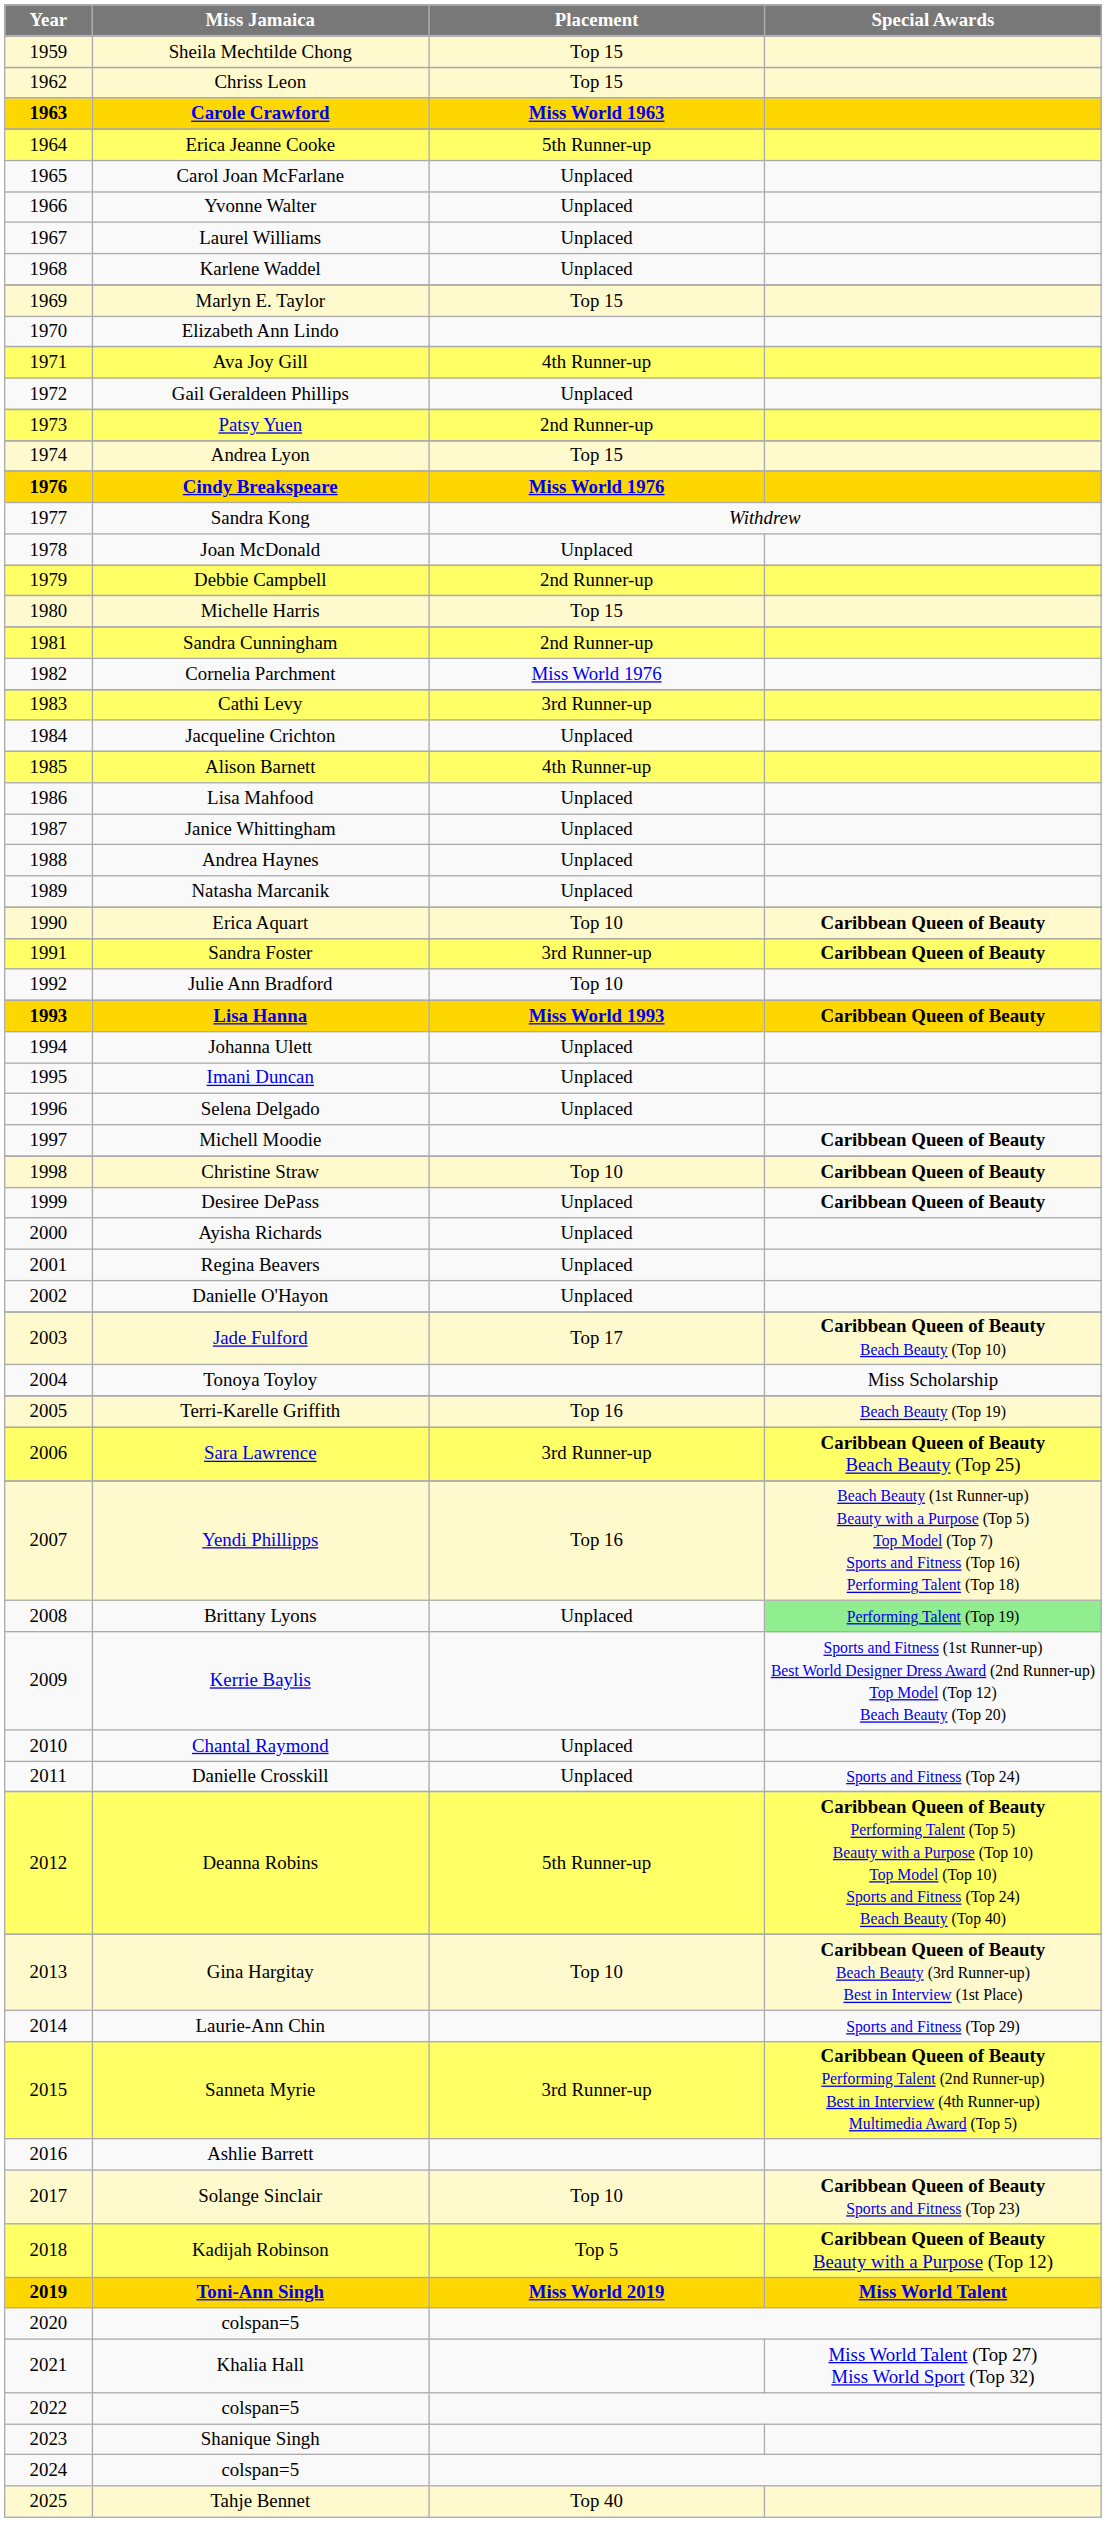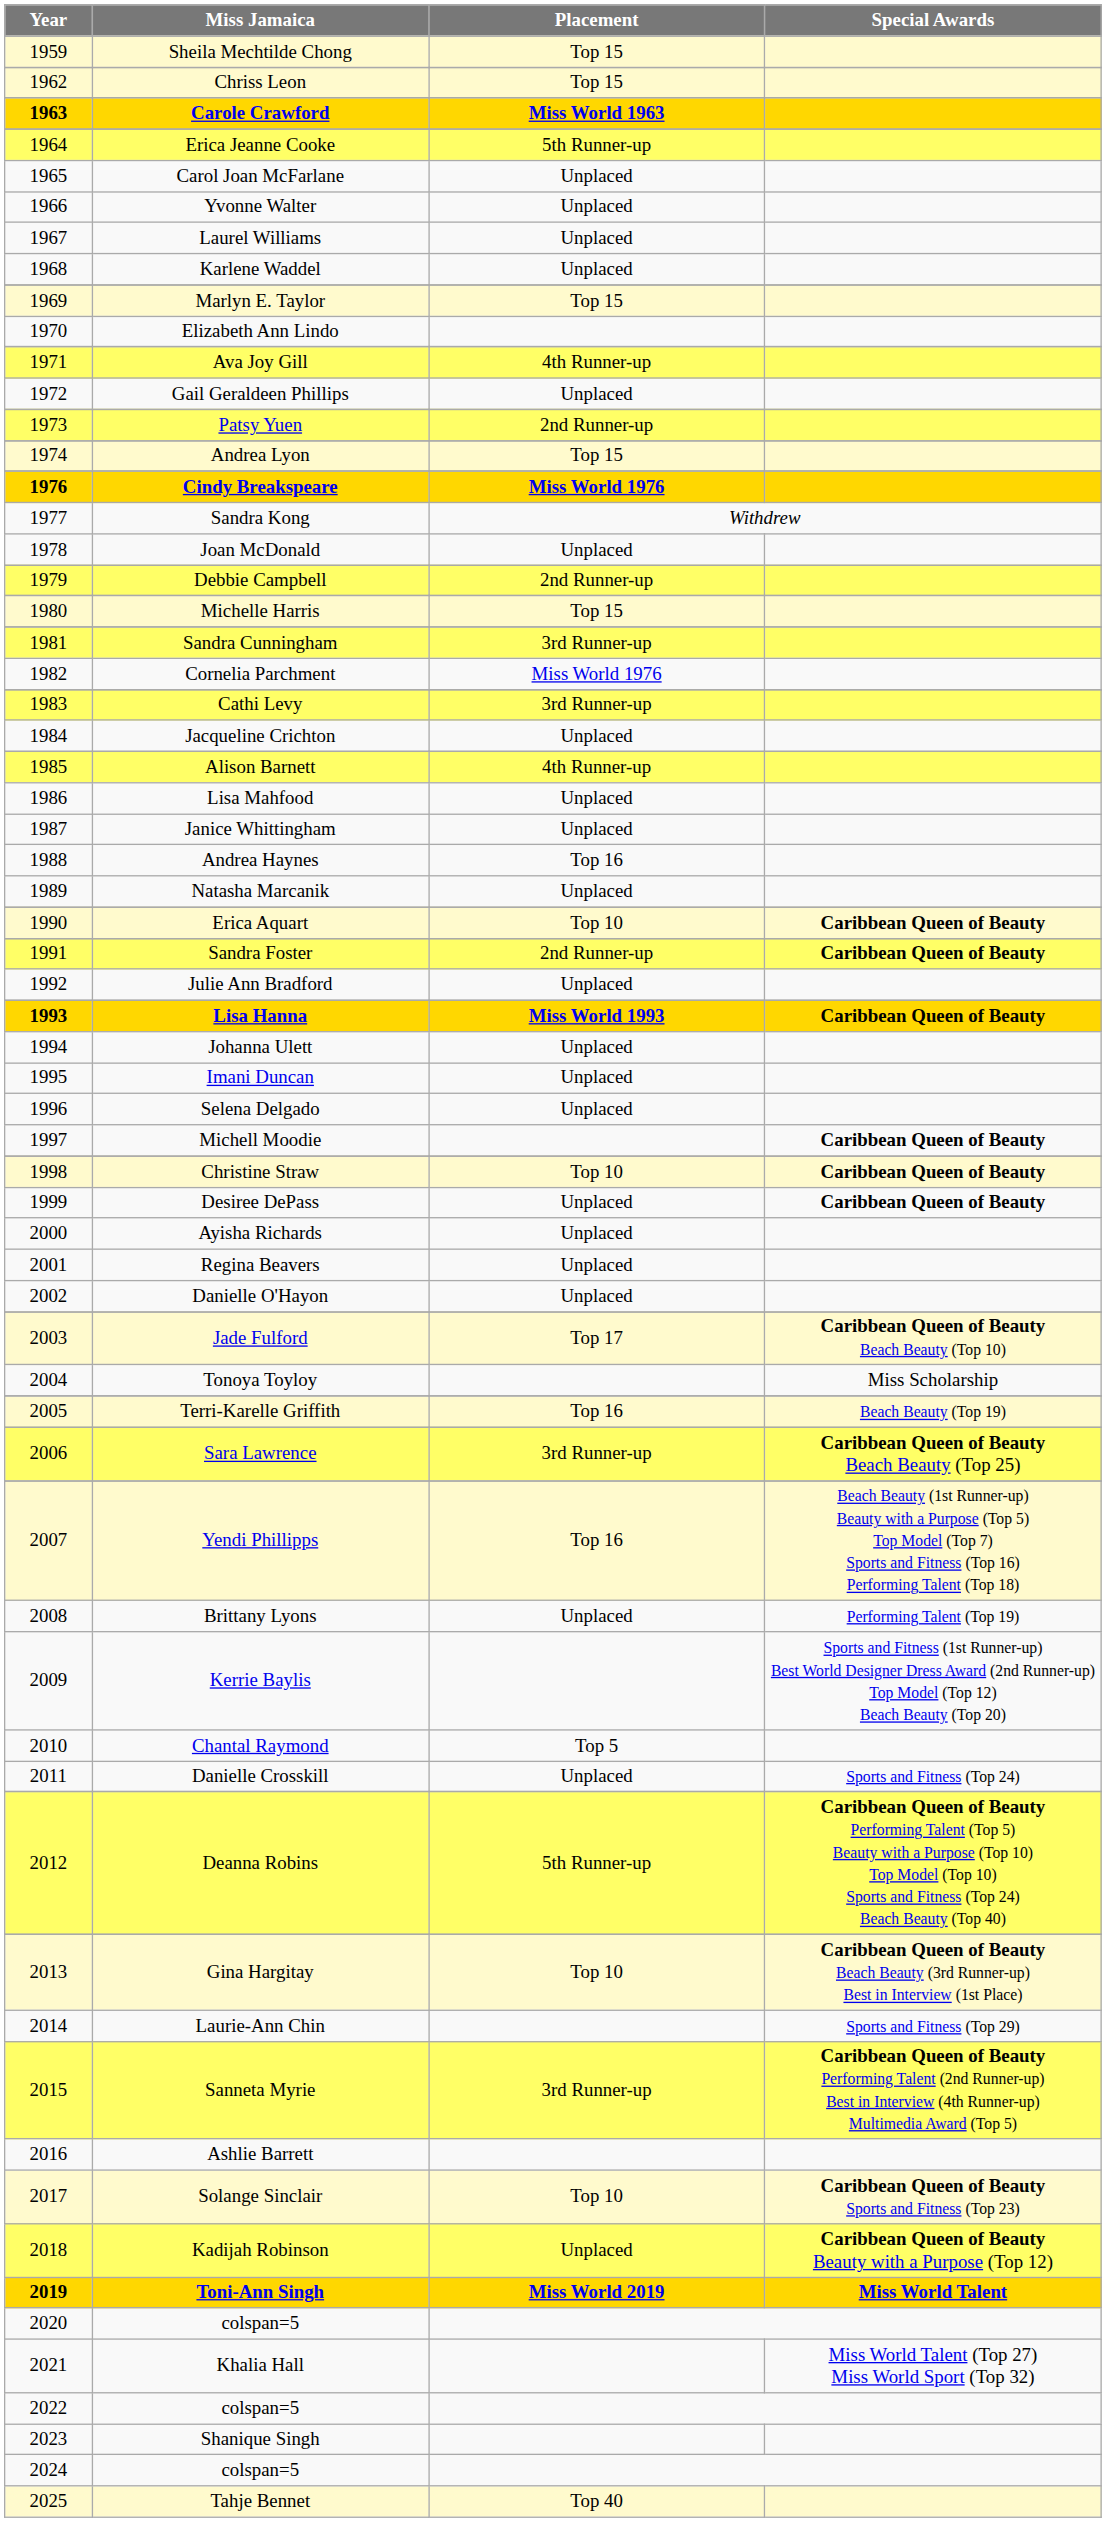(597, 642) 2nd Runner-up -> (597, 642) 3rd Runner-up
(597, 860) Unplaced -> (597, 860) Top 16
(597, 953) 3rd Runner-up -> (597, 953) 2nd Runner-up
(597, 984) Top 10 -> (597, 984) Unplaced
(933, 1617) lightgreen background -> (933, 1617) no background
(597, 1745) Unplaced -> (597, 1745) Top 5
(597, 2250) Top 5 -> (597, 2250) Unplaced
